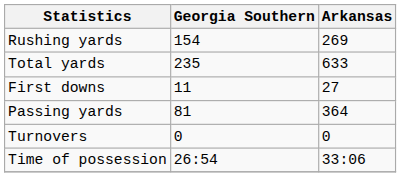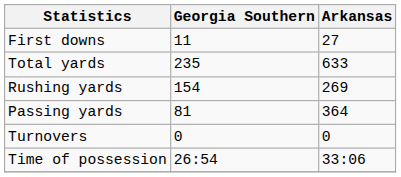rows swapped: (57, 88) <-> (65, 40)
